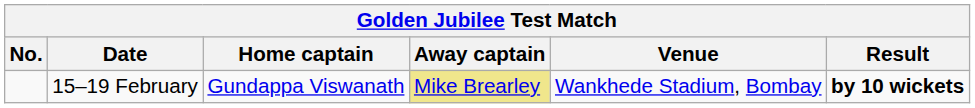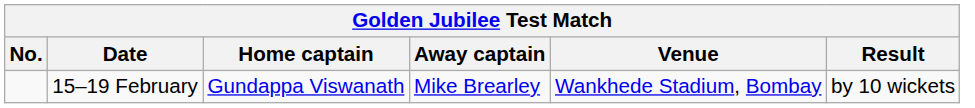(477, 86) khaki background -> (477, 86) no background
(898, 86) bold -> (893, 86) normal
